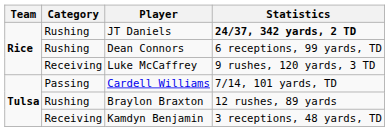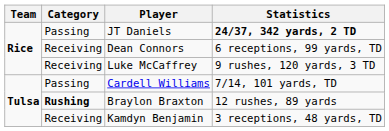(67, 31) Rushing -> (67, 31) Passing
(67, 49) Rushing -> (73, 49) Receiving
(67, 101) normal -> (67, 101) bold
